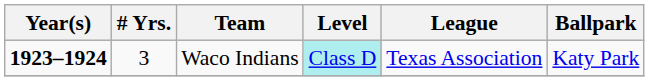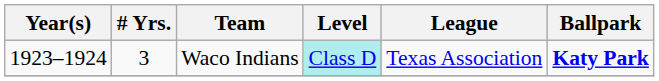(58, 58) bold -> (58, 58) normal
(596, 58) normal -> (601, 58) bold
